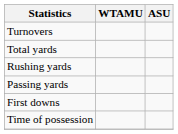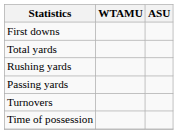rows swapped: (33, 102) <-> (30, 31)
